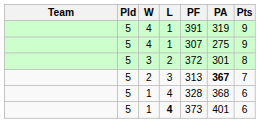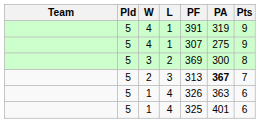(194, 61) 372 -> (194, 61) 369
(221, 61) 301 -> (221, 61) 300
(194, 93) 328 -> (194, 93) 326
(221, 93) 368 -> (221, 93) 363
(170, 110) bold -> (170, 110) normal
(194, 110) 373 -> (194, 110) 325
